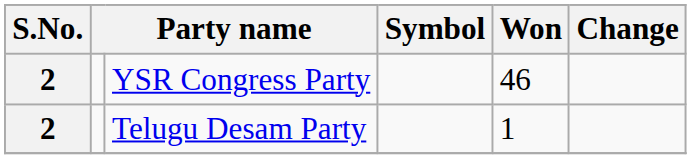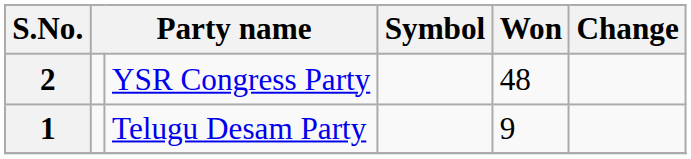(515, 78) 46 -> (515, 78) 48
(48, 128) 2 -> (48, 128) 1
(507, 128) 1 -> (507, 128) 9
